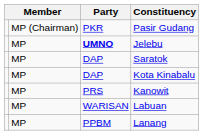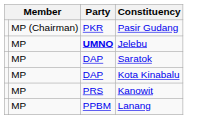- row: (150, 106)
